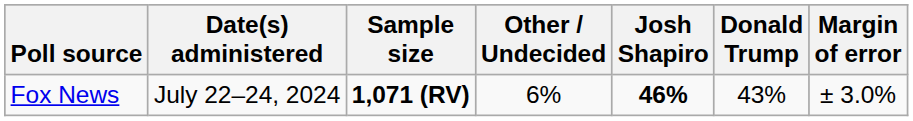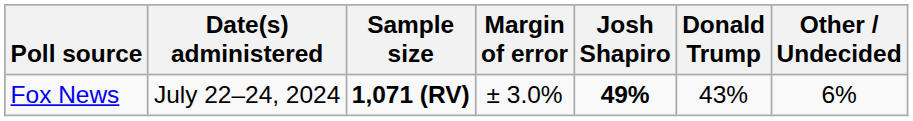columns swapped: (858, 39) <-> (544, 39)
(663, 94) 46% -> (625, 94) 49%
